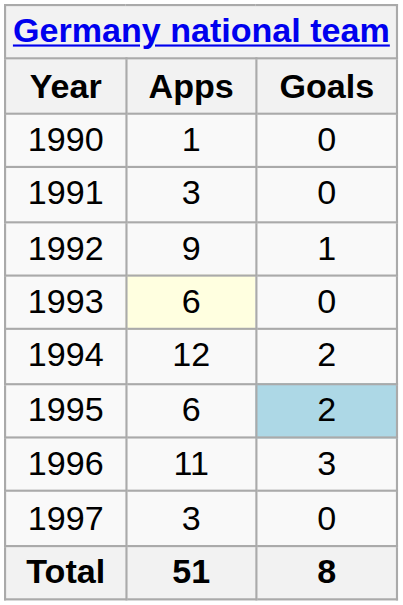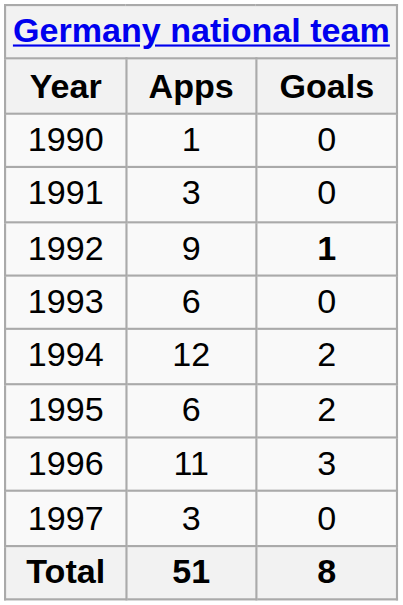(327, 247) normal -> (327, 247) bold
(191, 301) lightyellow background -> (191, 301) no background
(327, 409) lightblue background -> (327, 409) no background
